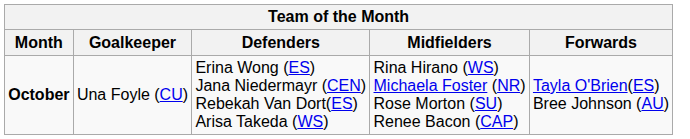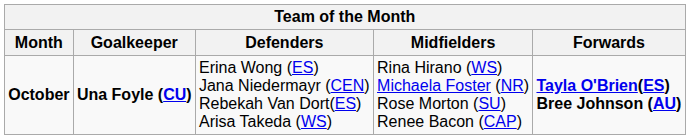(132, 94) normal -> (134, 94) bold
(601, 94) normal -> (609, 94) bold
